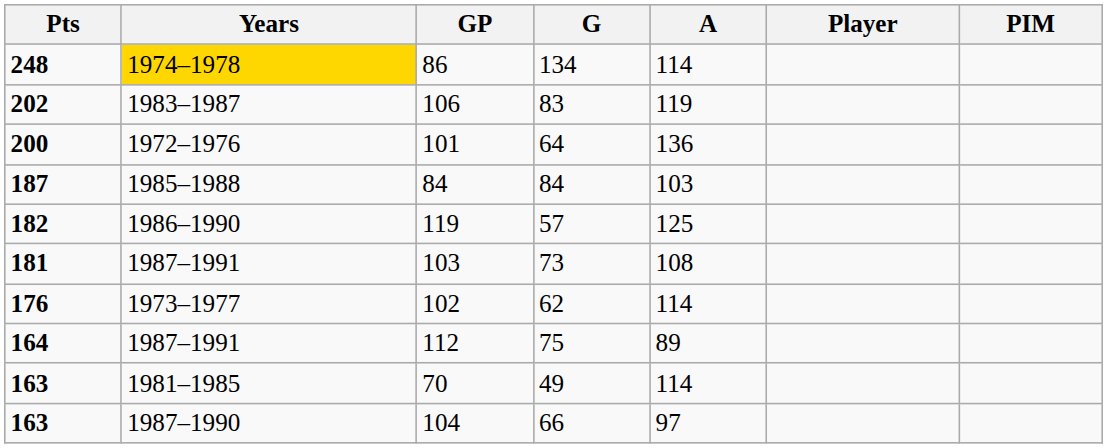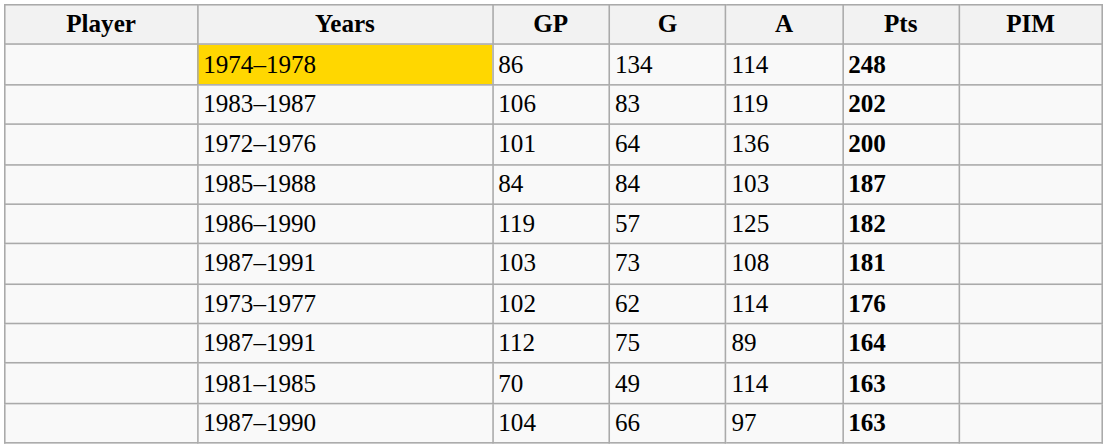columns swapped: (863, 24) <-> (63, 24)
